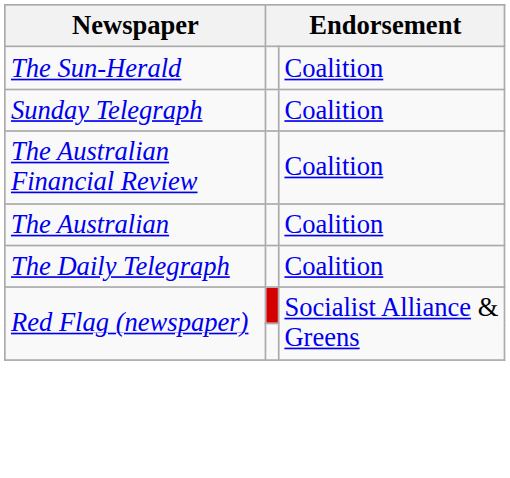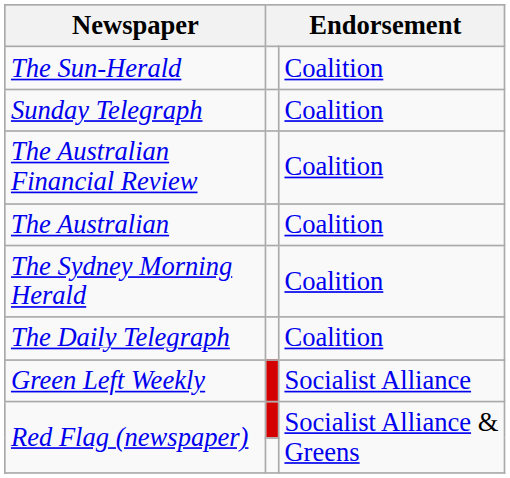+ row: (122, 280)
+ row: (108, 380)
